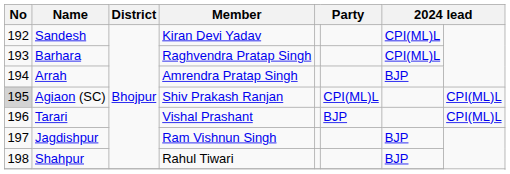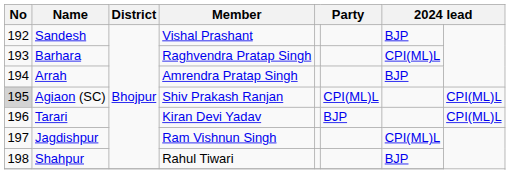(212, 35) Kiran Devi Yadav -> (207, 35) Vishal Prashant
(412, 35) CPI(ML)L -> (397, 35) BJP
(207, 117) Vishal Prashant -> (212, 117) Kiran Devi Yadav
(397, 138) BJP -> (412, 138) CPI(ML)L
